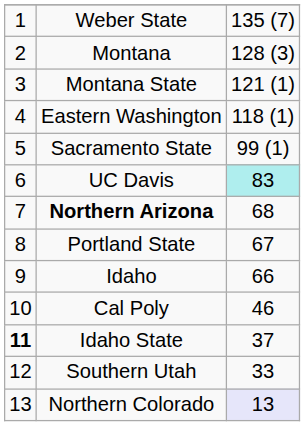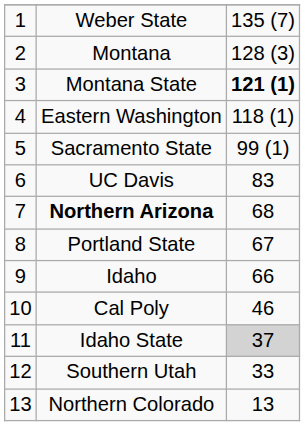(263, 84) normal -> (263, 84) bold
(263, 180) paleturquoise background -> (263, 180) no background
(20, 340) bold -> (20, 340) normal
(263, 340) no background -> (263, 340) lightgrey background
(263, 404) lavender background -> (263, 404) no background
